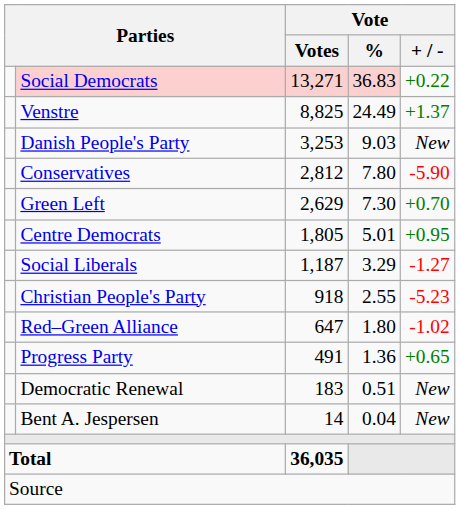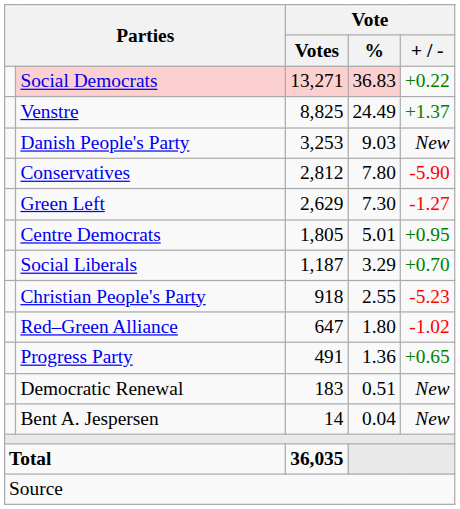(427, 204) +0.70 -> (430, 204) -1.27
(430, 265) -1.27 -> (427, 265) +0.70
